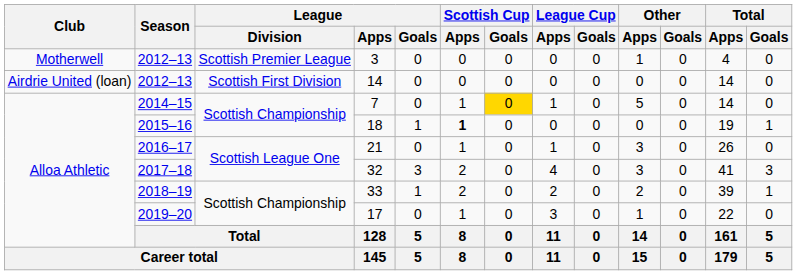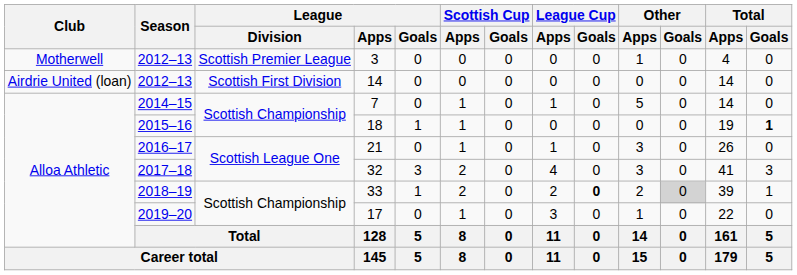(509, 103) gold background -> (509, 103) no background
(462, 125) bold -> (462, 125) normal
(769, 125) normal -> (769, 125) bold
(596, 192) normal -> (596, 192) bold
(683, 192) no background -> (683, 192) lightgrey background
